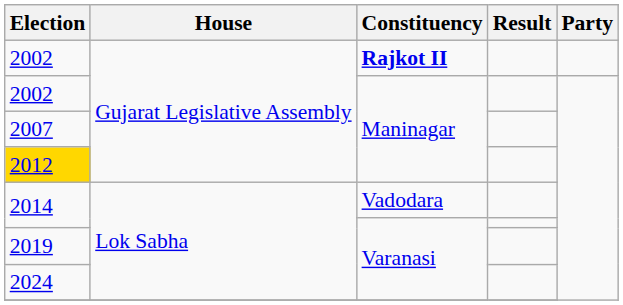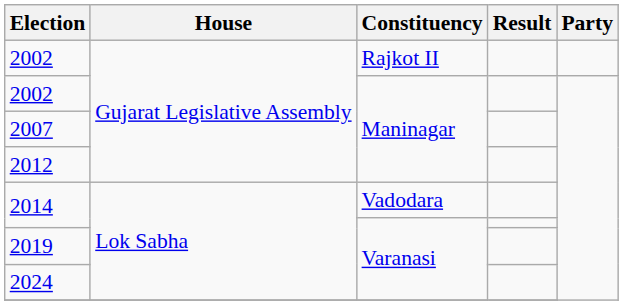(404, 58) bold -> (400, 58) normal
(31, 164) gold background -> (31, 164) no background
